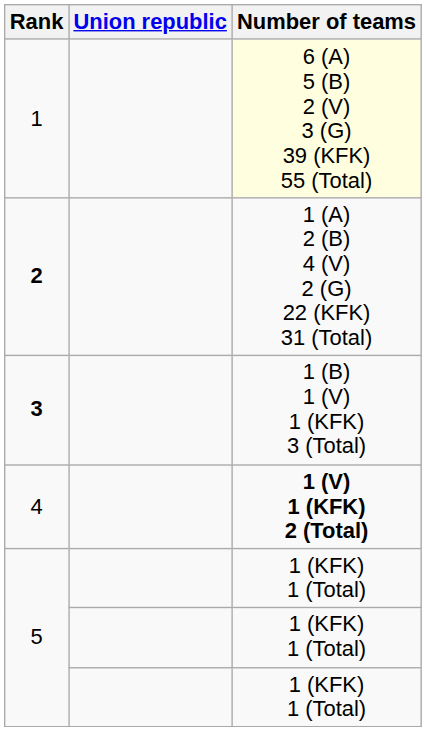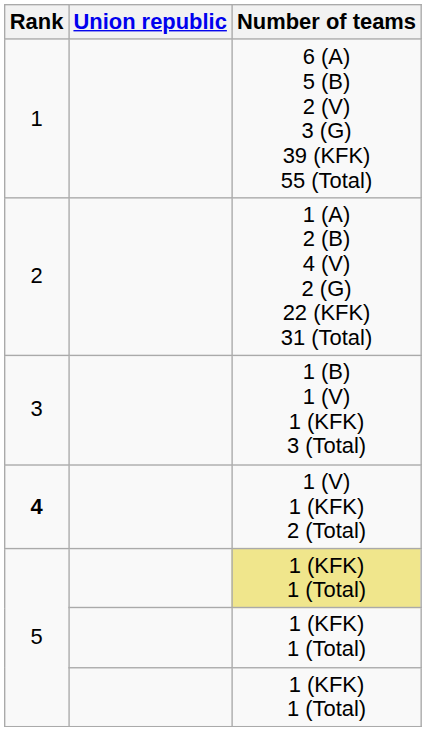(327, 118) lightyellow background -> (327, 118) no background
(37, 276) bold -> (37, 276) normal
(37, 409) bold -> (37, 409) normal
(37, 506) normal -> (37, 506) bold
(327, 506) bold -> (327, 506) normal
(327, 577) no background -> (327, 577) khaki background
